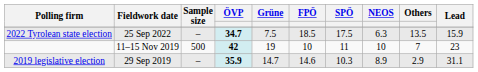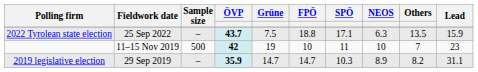(234, 34) 34.7 -> (234, 34) 43.7
(307, 34) 18.5 -> (307, 34) 18.8
(344, 34) 17.5 -> (344, 34) 17.1
(307, 61) 14.6 -> (307, 61) 14.7
(418, 61) 2.9 -> (418, 61) 8.2
